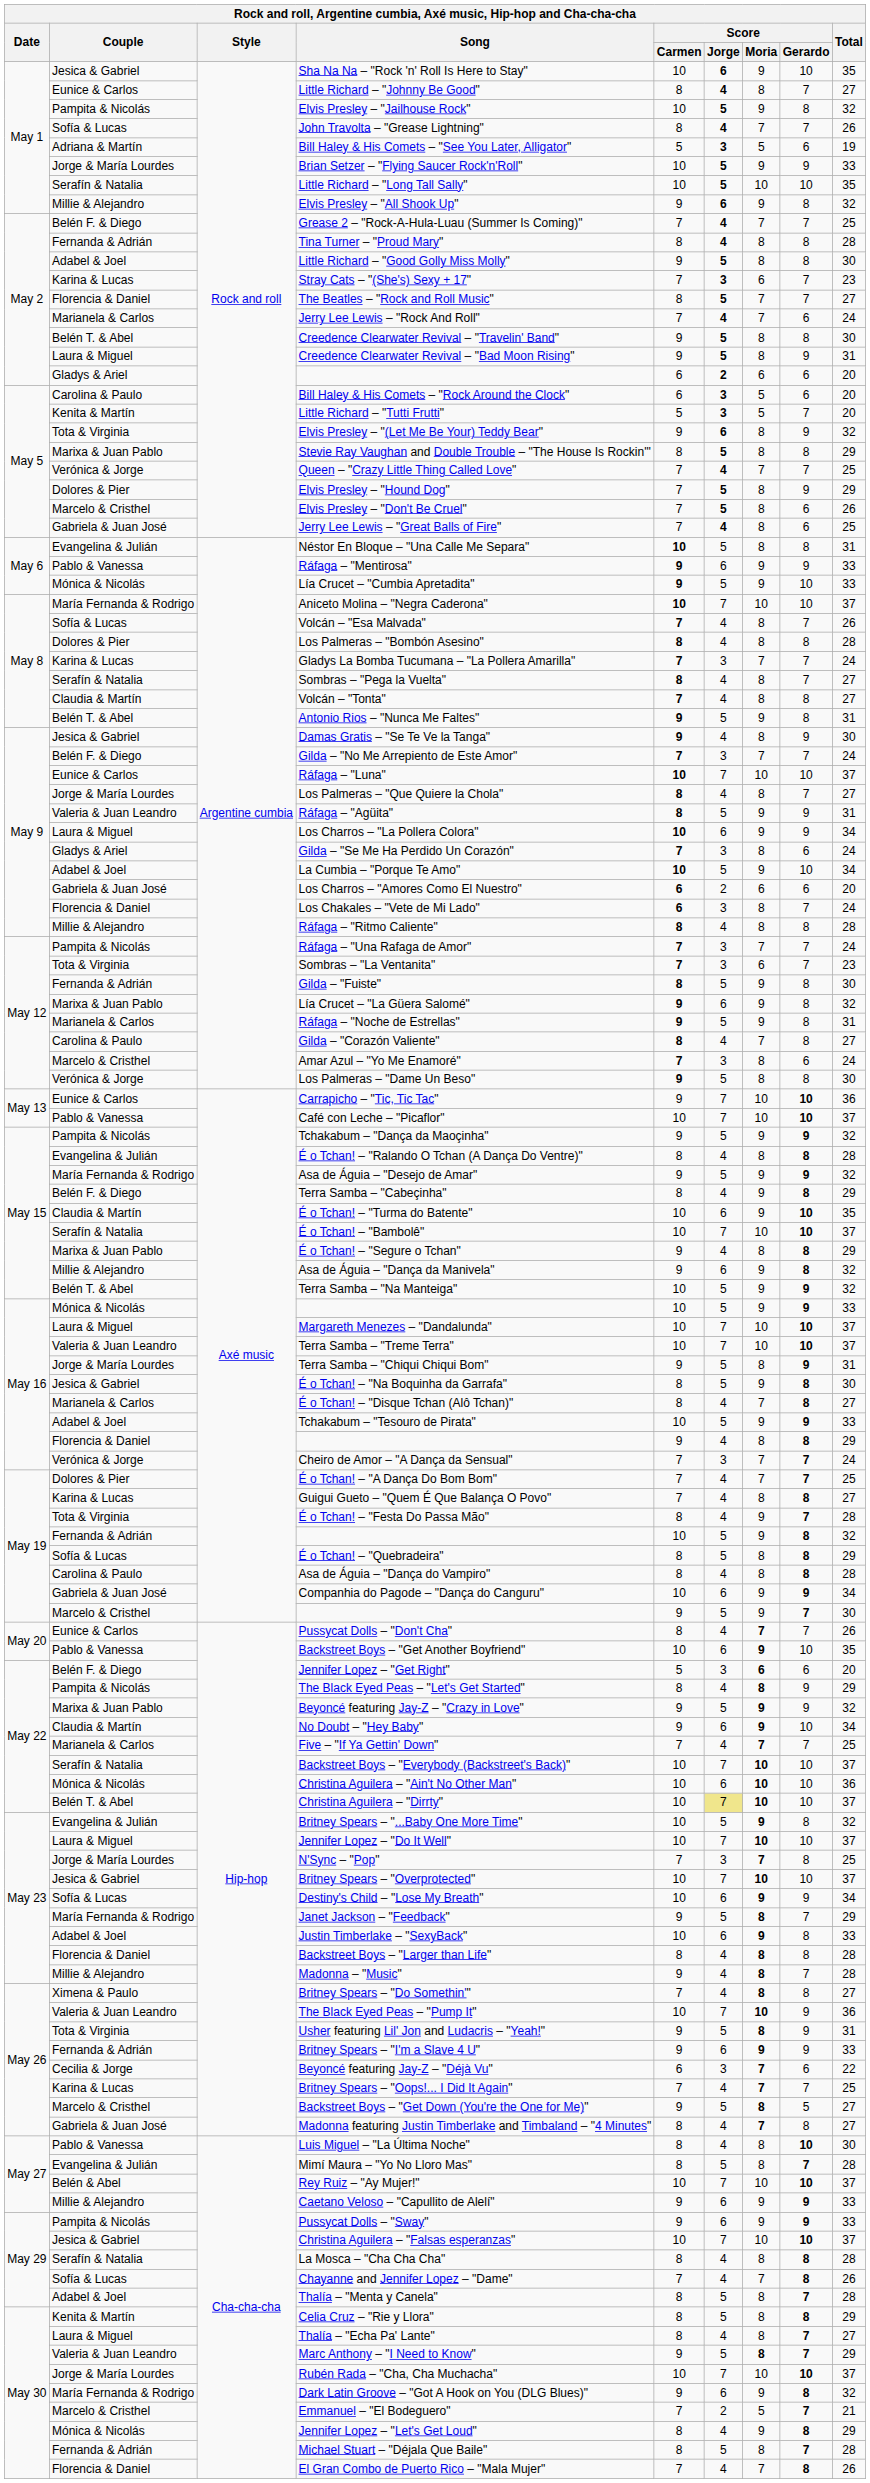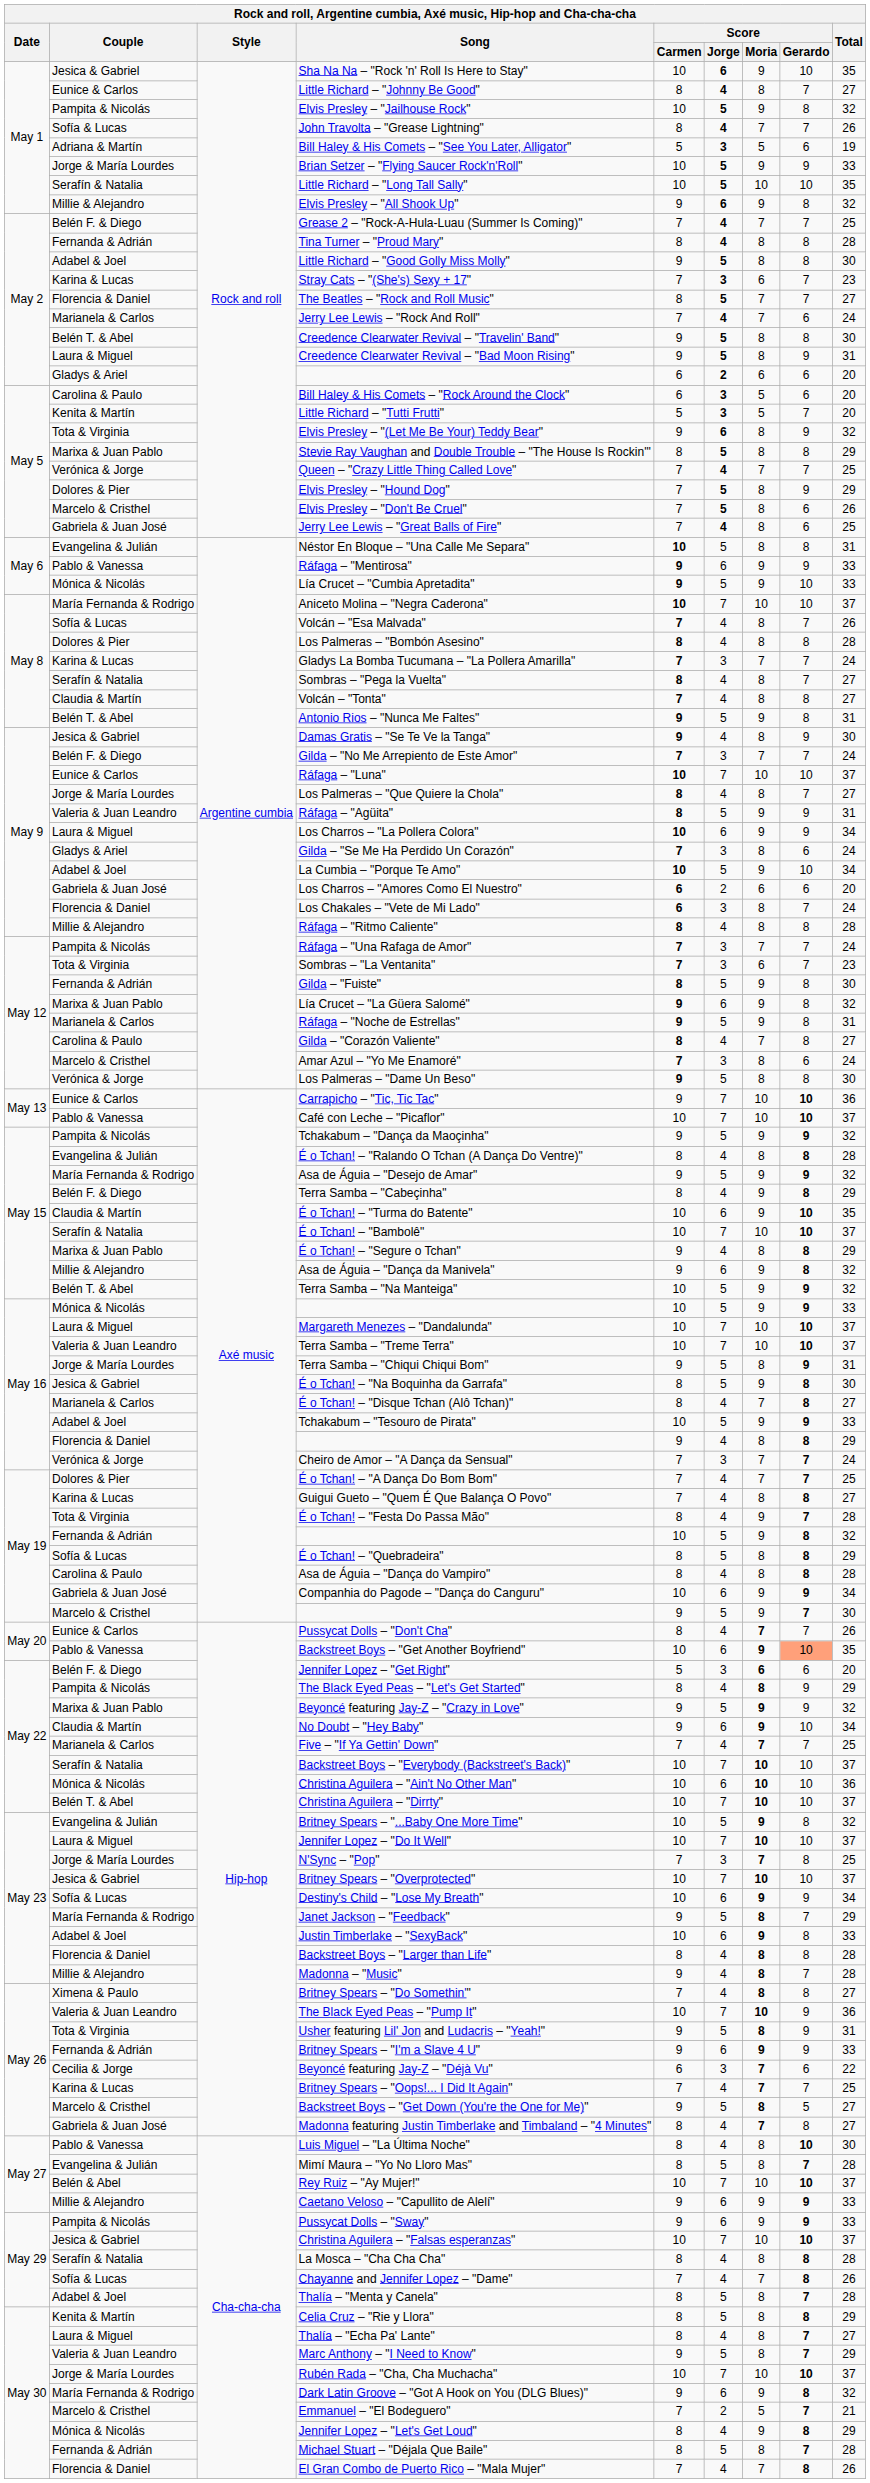(806, 1650) no background -> (806, 1650) lightsalmon background
(723, 1802) khaki background -> (723, 1802) no background
(761, 2354) bold -> (761, 2354) normal
